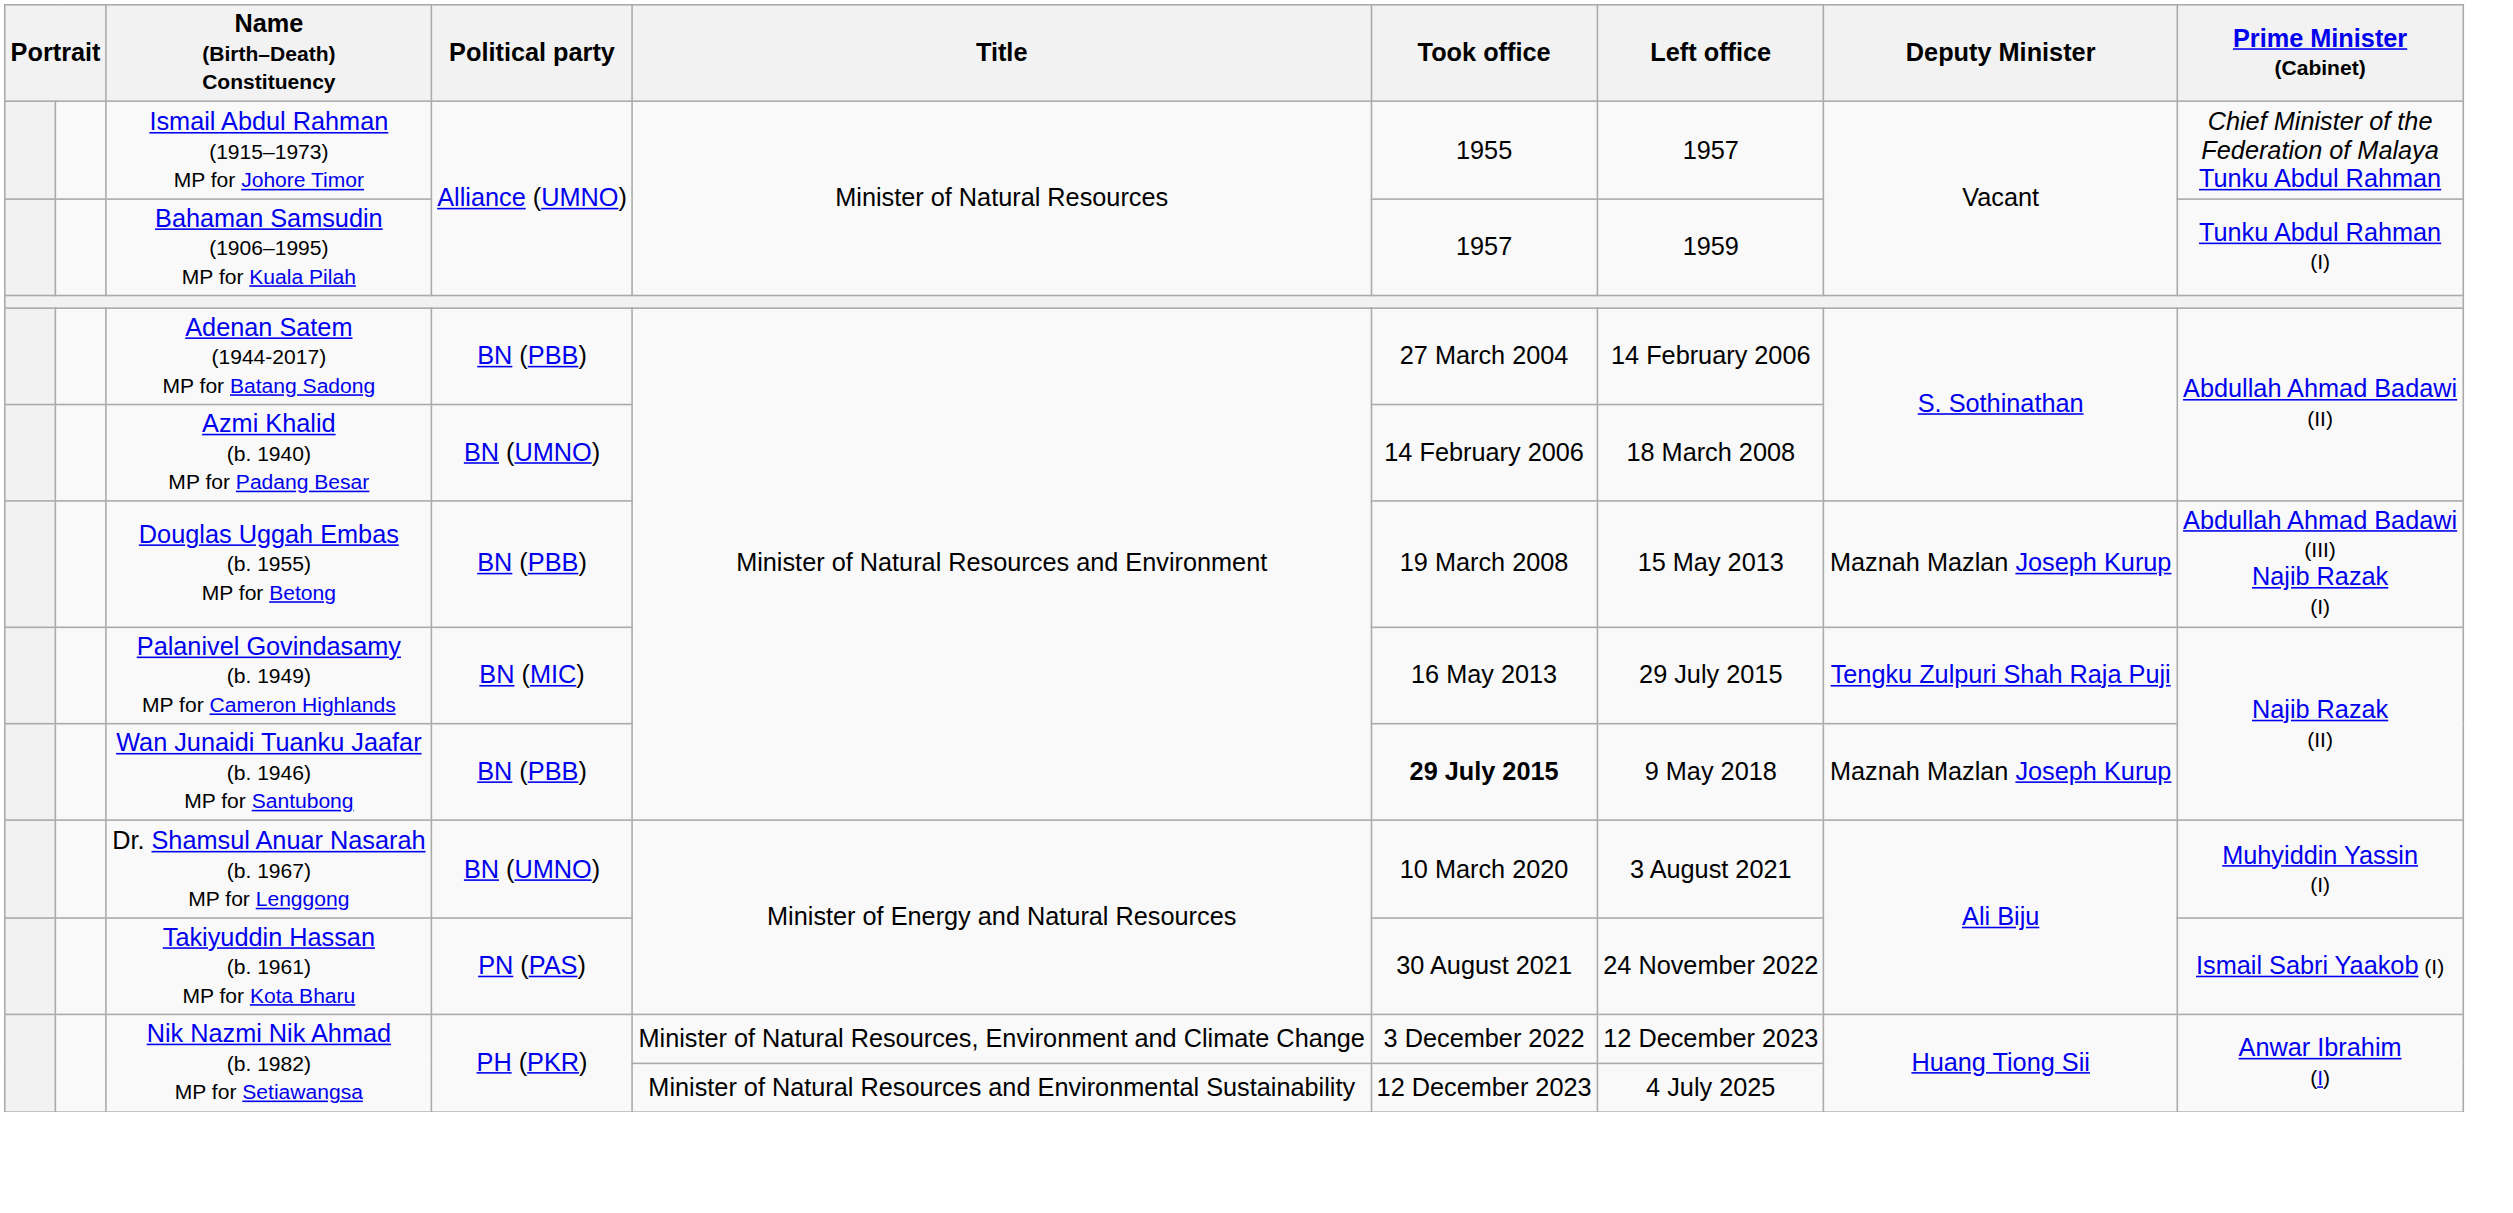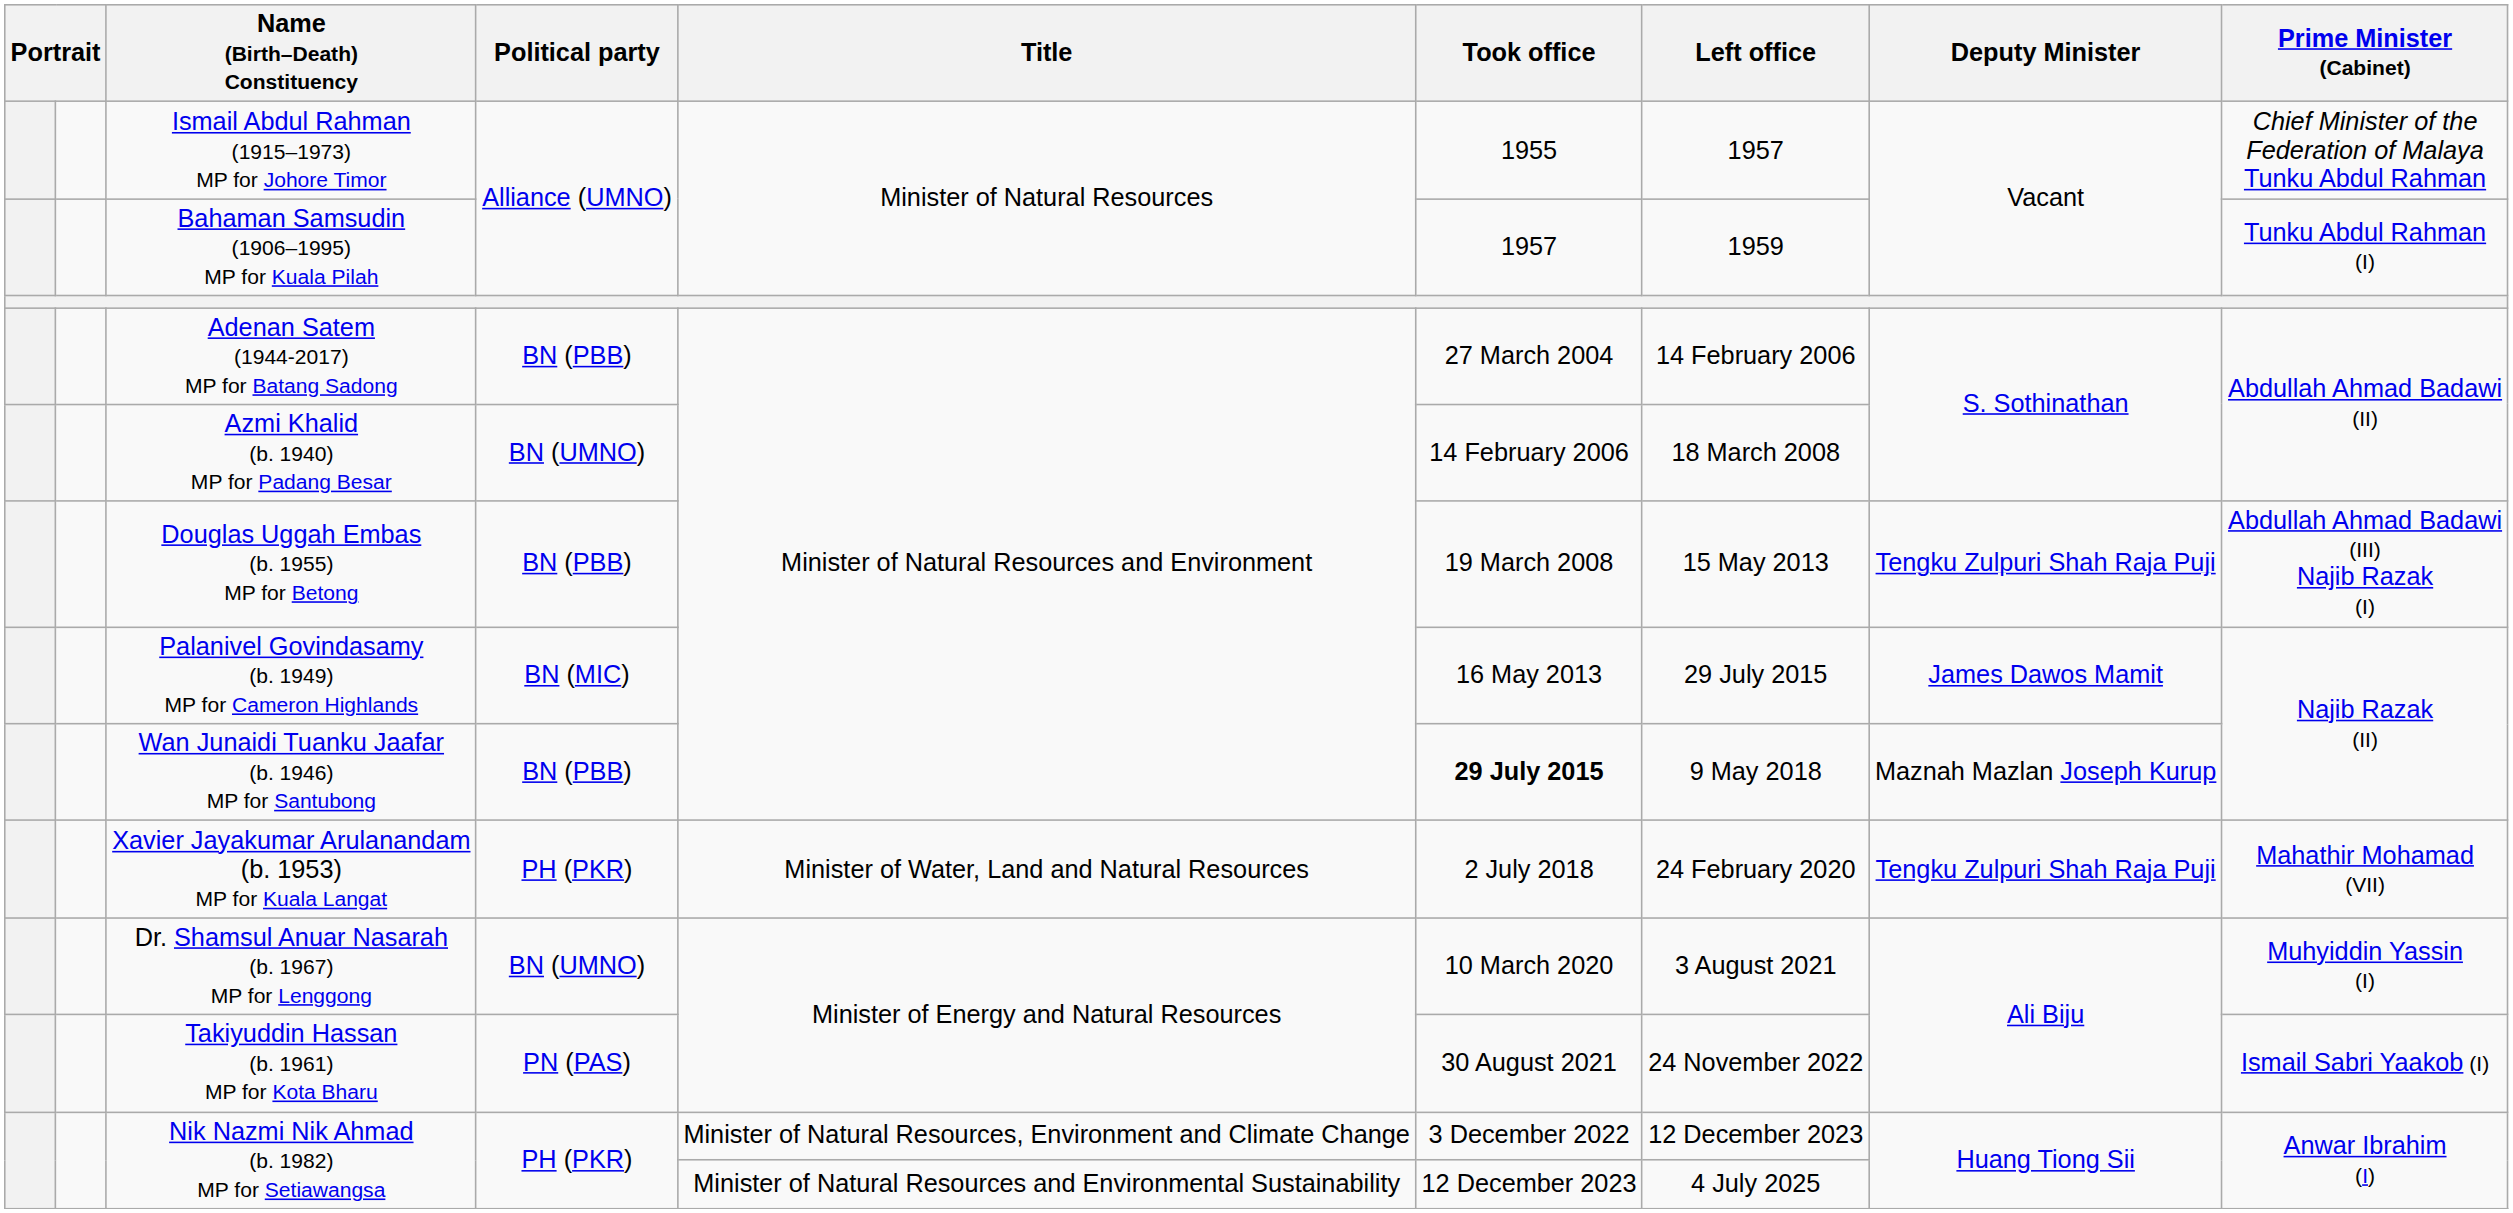(2001, 563) Maznah Mazlan Joseph Kurup -> (2046, 563) Tengku Zulpuri Shah Raja Puji
(2001, 674) Tengku Zulpuri Shah Raja Puji -> (2046, 674) James Dawos Mamit
+ row: (291, 868)
